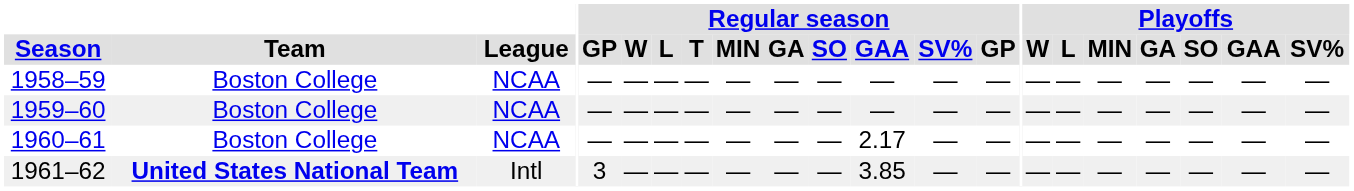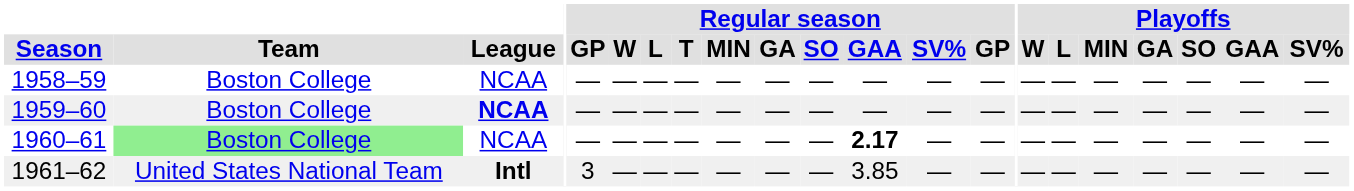(526, 110) normal -> (513, 110) bold
(295, 140) no background -> (289, 140) lightgreen background
(882, 140) normal -> (875, 140) bold
(295, 170) bold -> (289, 170) normal
(526, 170) normal -> (513, 170) bold
